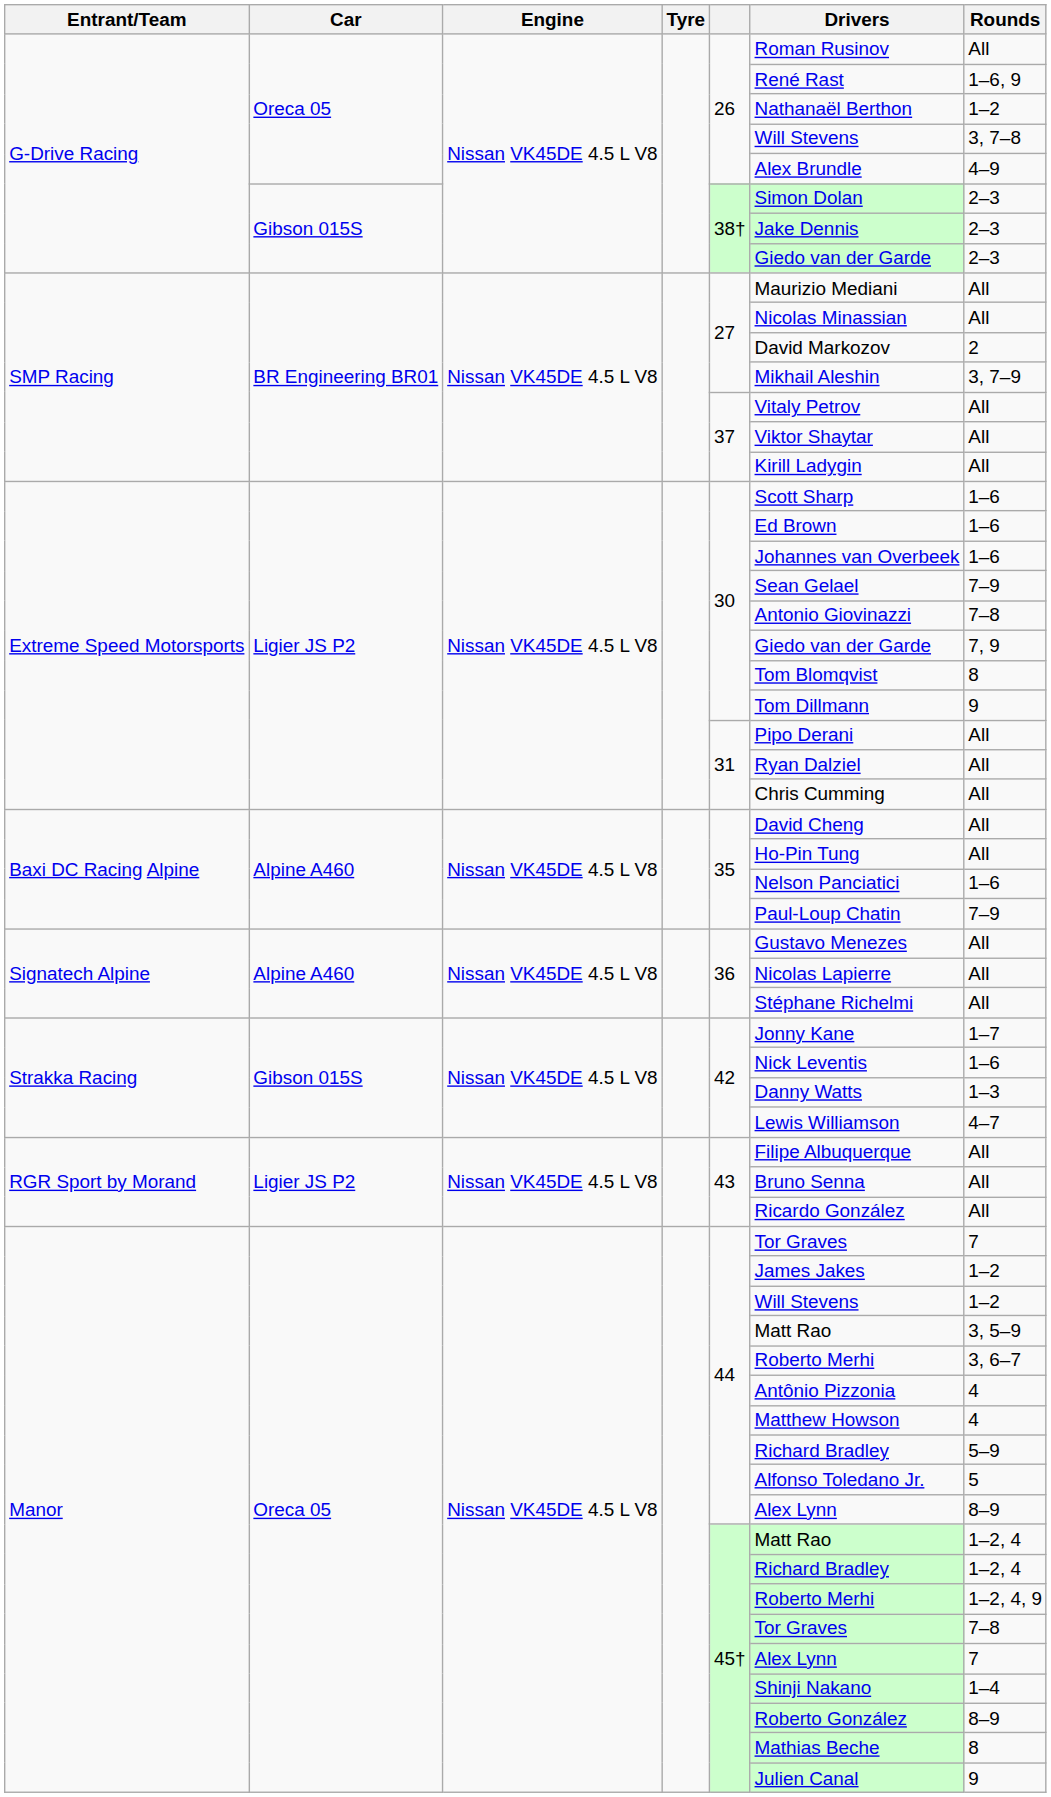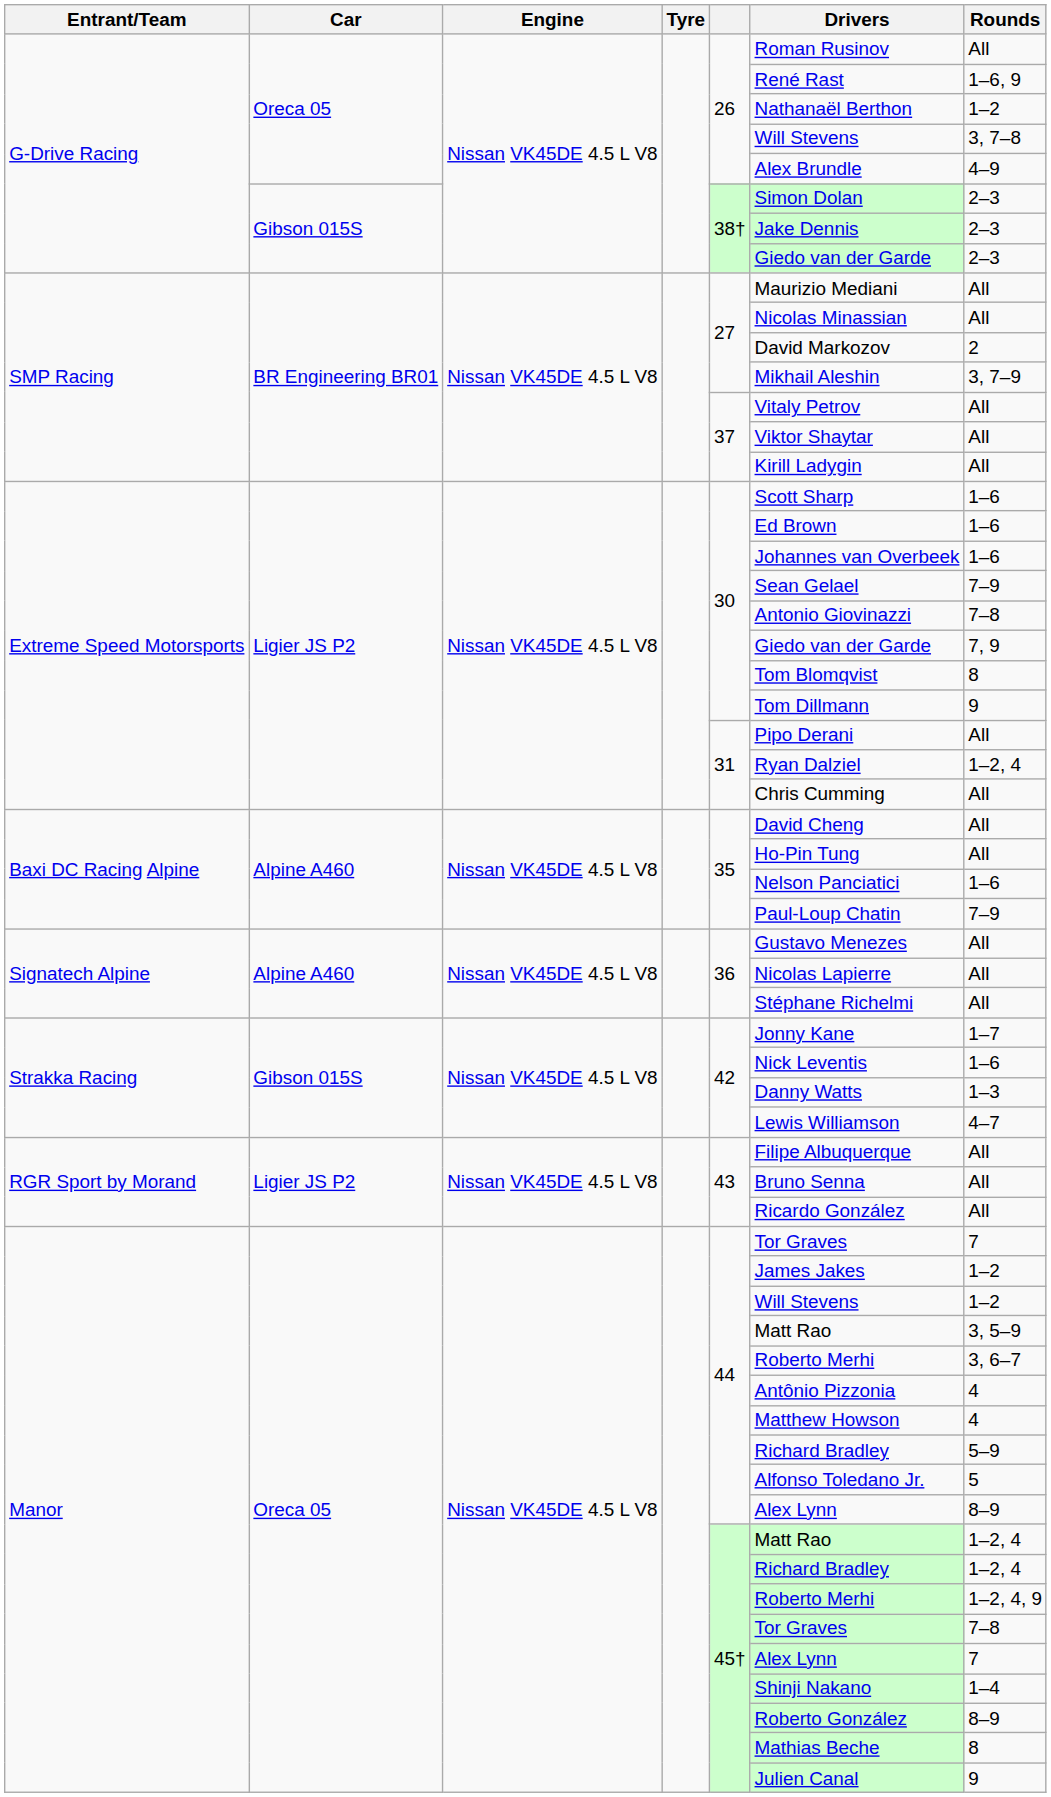(979, 764) All -> (995, 764) 1–2, 4
